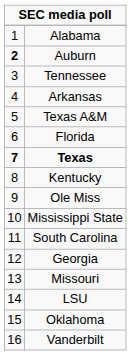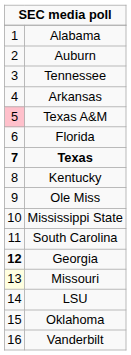(14, 56) bold -> (14, 56) normal
(14, 116) no background -> (14, 116) pink background
(14, 259) normal -> (14, 259) bold
(14, 279) no background -> (14, 279) lightyellow background
